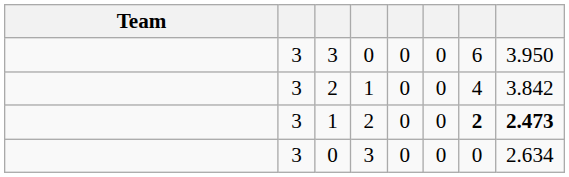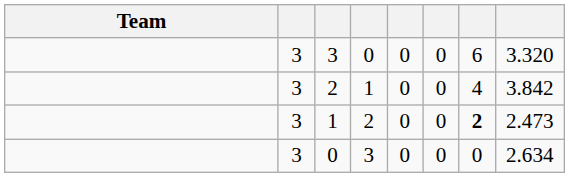(530, 54) 3.950 -> (530, 54) 3.320
(530, 121) bold -> (530, 121) normal
